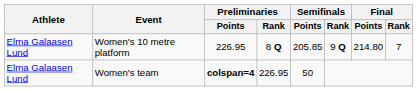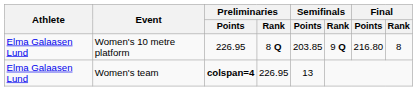(308, 47) 205.85 -> (308, 47) 203.85
(368, 47) 214.80 -> (368, 47) 216.80
(399, 47) 7 -> (399, 47) 8
(308, 73) 50 -> (308, 73) 13
